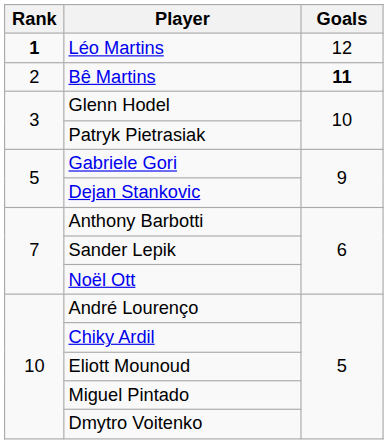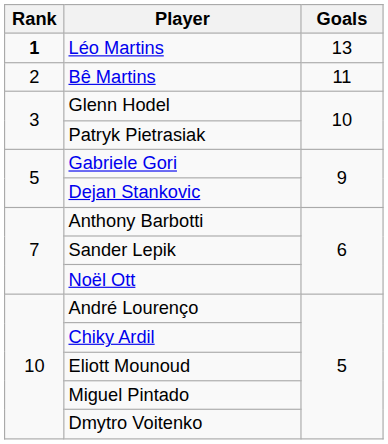(342, 47) 12 -> (342, 47) 13
(342, 76) bold -> (342, 76) normal
